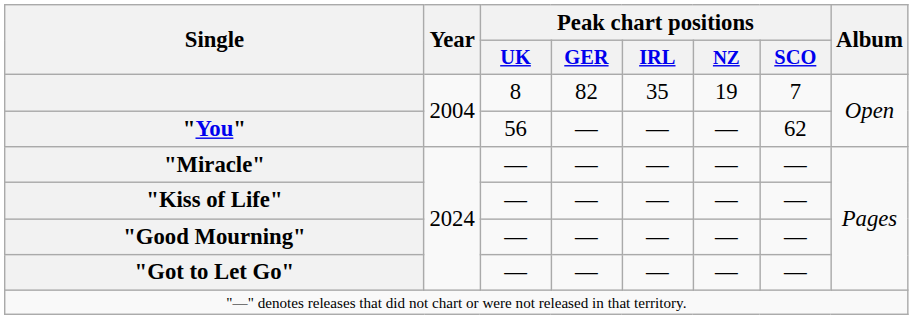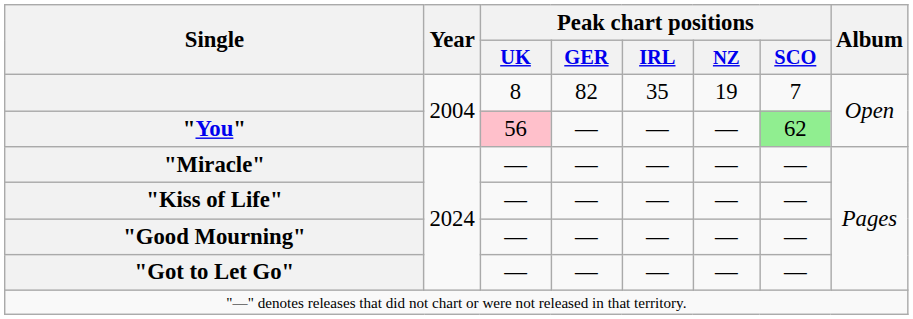(516, 128) no background -> (516, 128) pink background
(795, 128) no background -> (795, 128) lightgreen background
